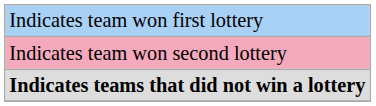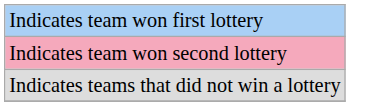(187, 85) bold -> (175, 85) normal
